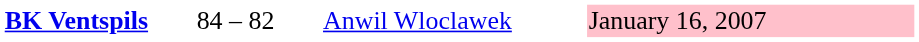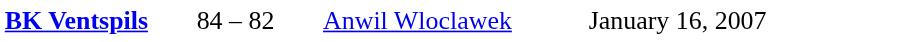(678, 20) pink background -> (678, 20) no background
